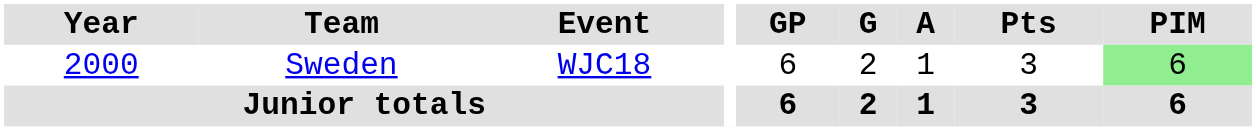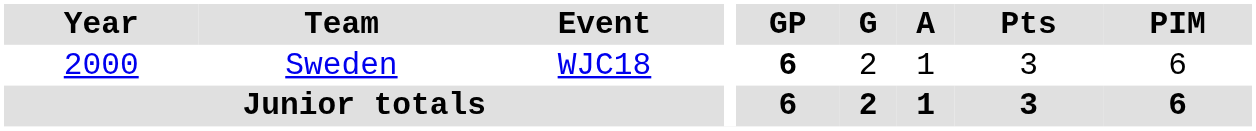(788, 65) normal -> (788, 65) bold
(1178, 65) lightgreen background -> (1178, 65) no background
